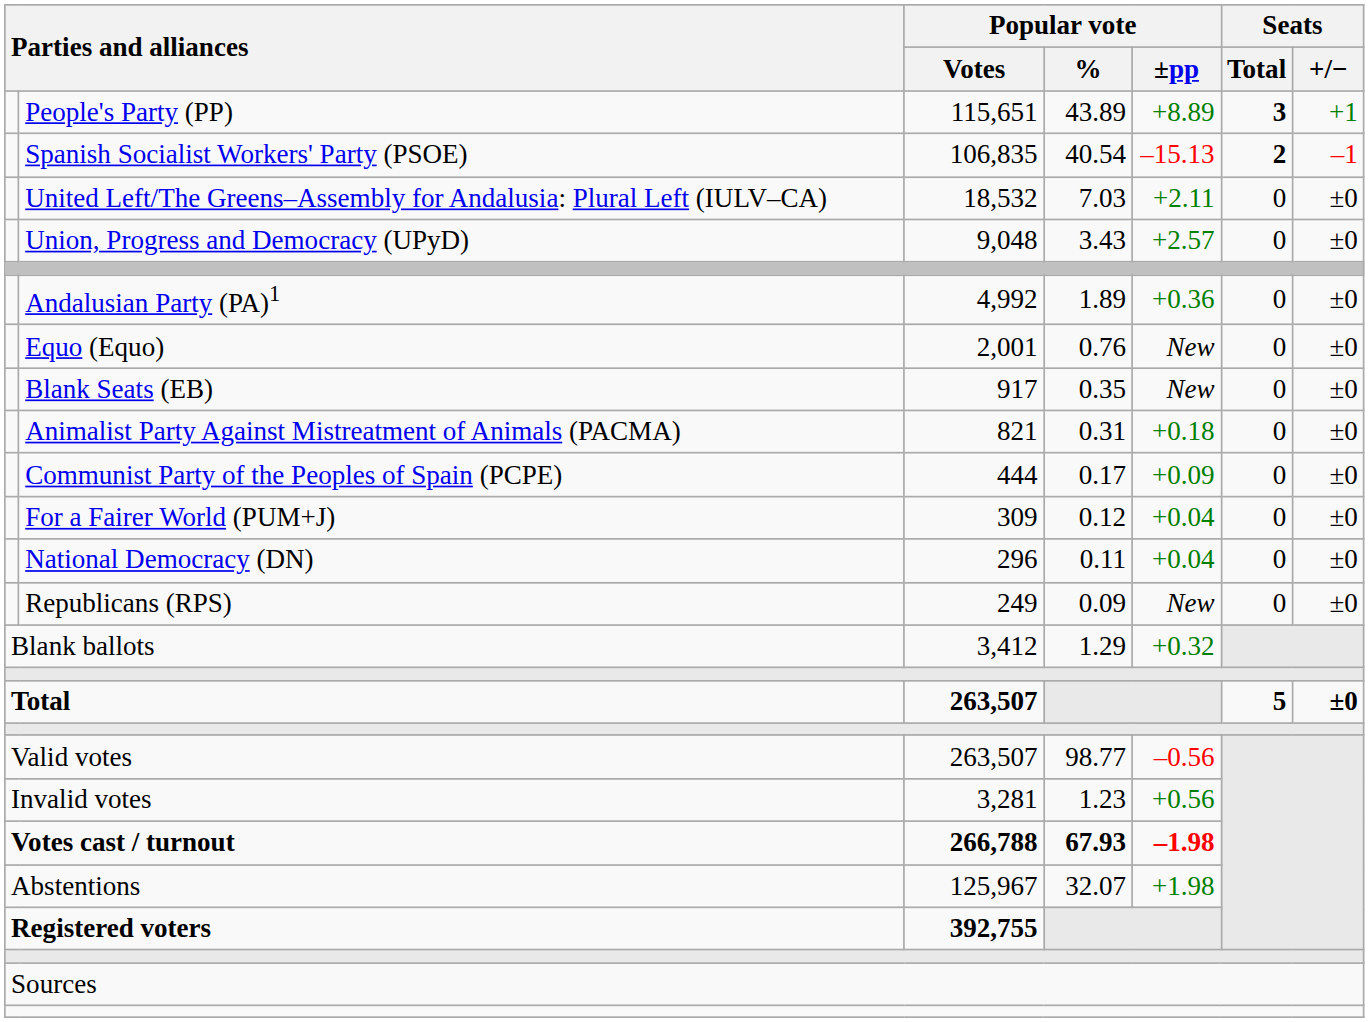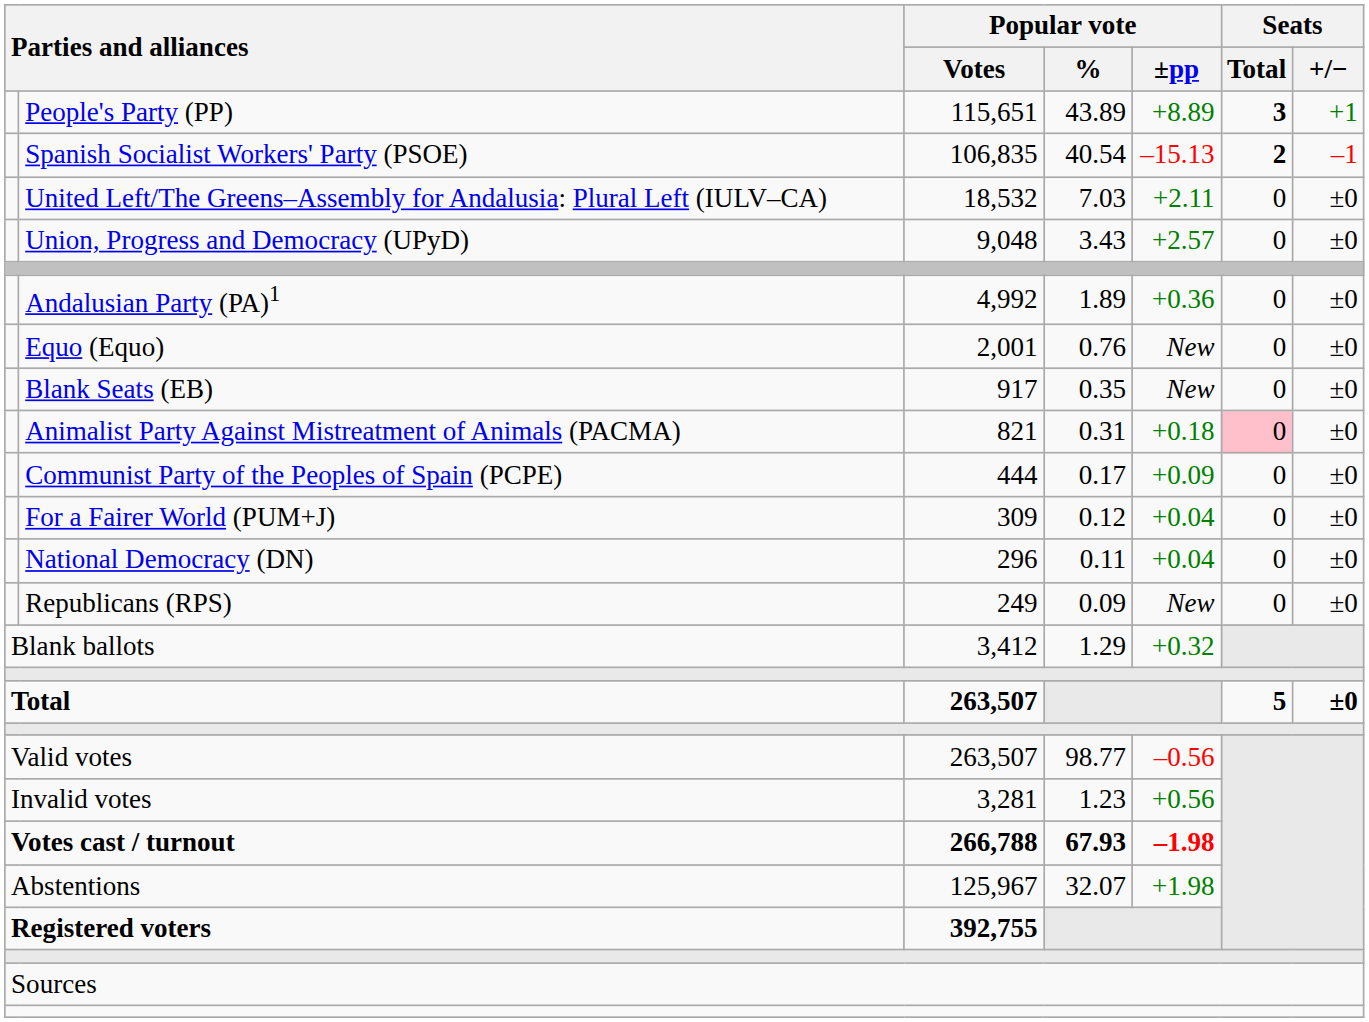(1279, 431) no background -> (1279, 431) pink background
